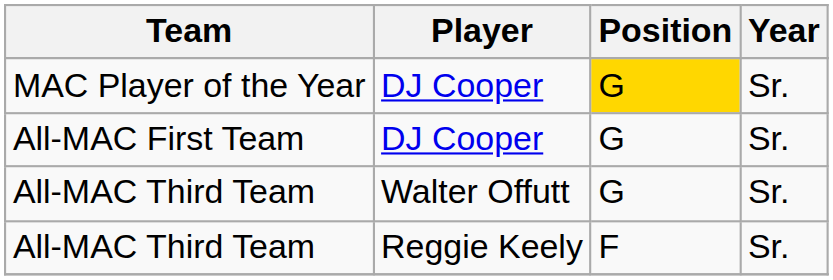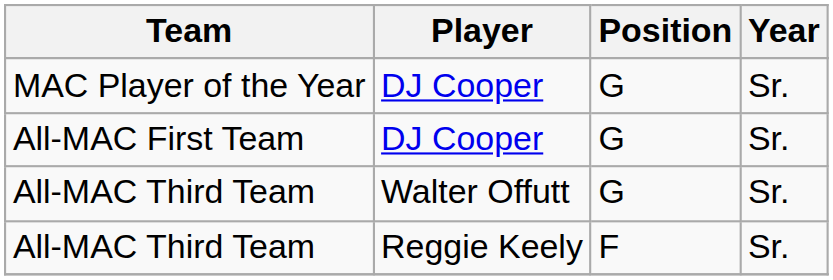(612, 85) gold background -> (612, 85) no background
